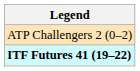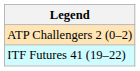(69, 55) bold -> (66, 55) normal
